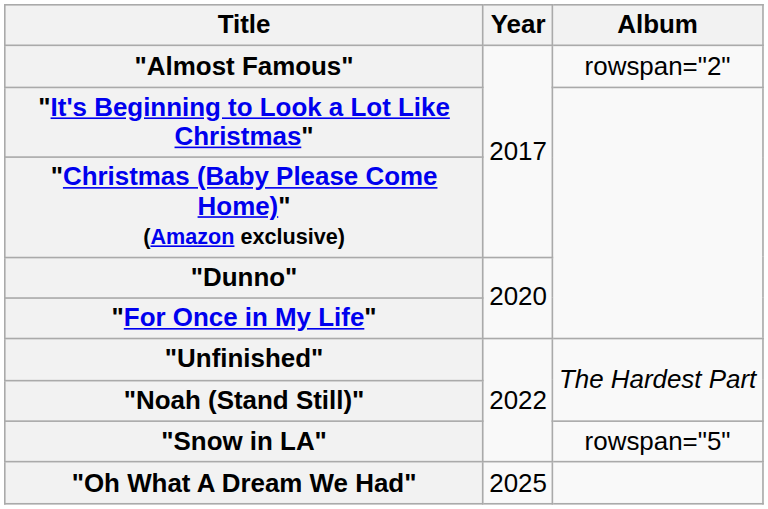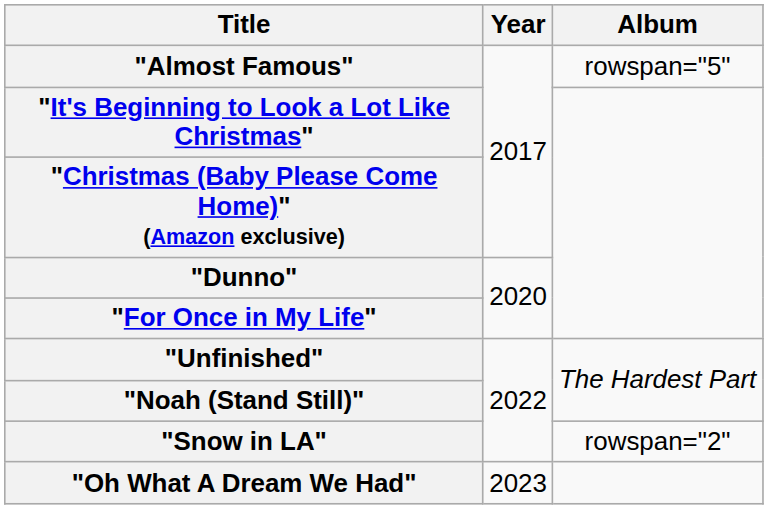(658, 66) rowspan="2" -> (658, 66) rowspan="5"
(658, 441) rowspan="5" -> (658, 441) rowspan="2"
(518, 482) 2025 -> (518, 482) 2023
